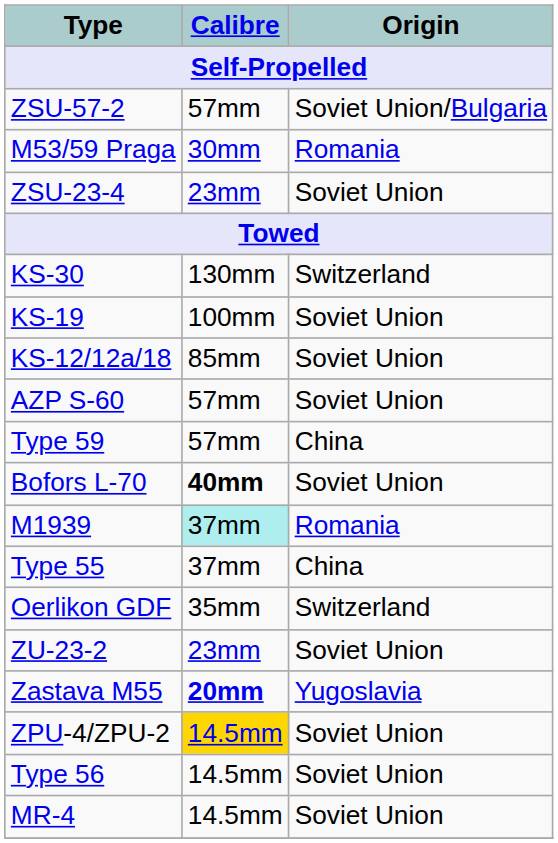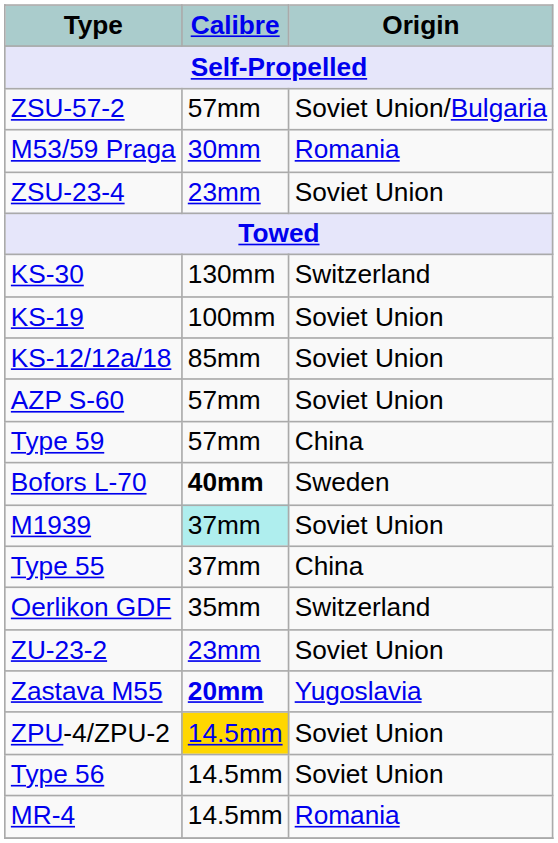(369, 483) Soviet Union -> (342, 483) Sweden
(347, 524) Romania -> (369, 524) Soviet Union
(369, 816) Soviet Union -> (347, 816) Romania
